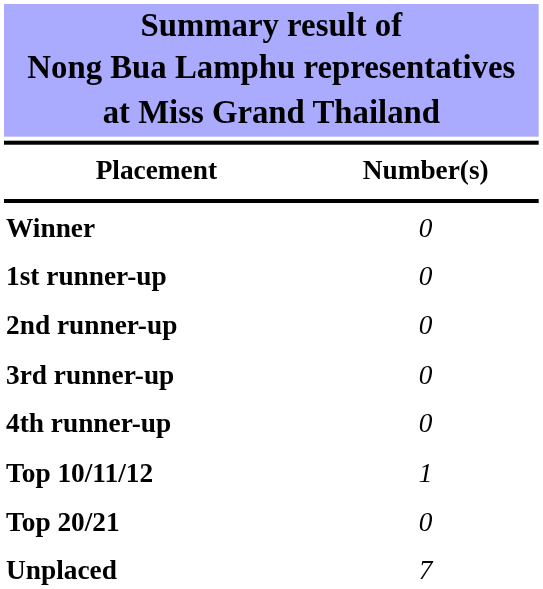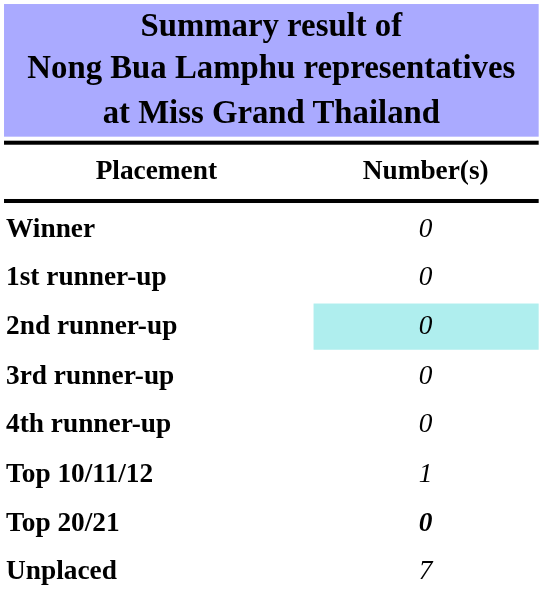(426, 325) no background -> (426, 325) paleturquoise background
(426, 522) normal -> (426, 522) bold
